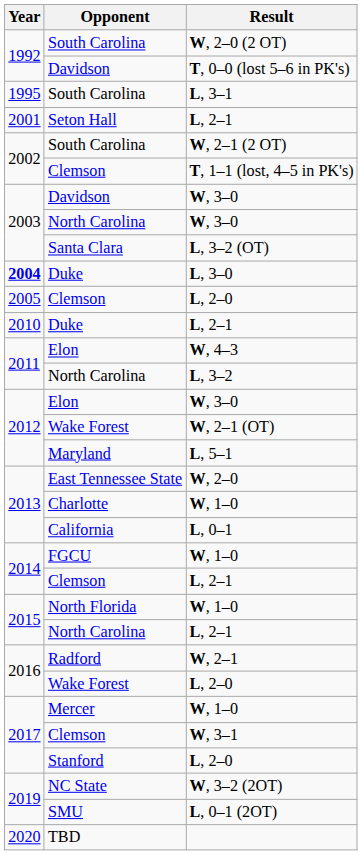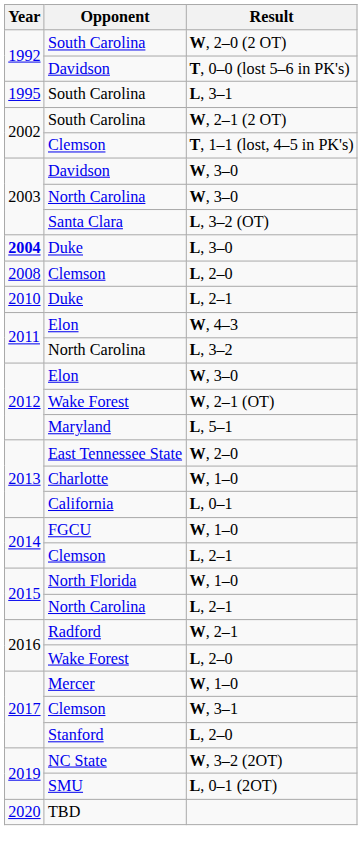- row: (82, 119)
(24, 299) 2005 -> (24, 273) 2008
